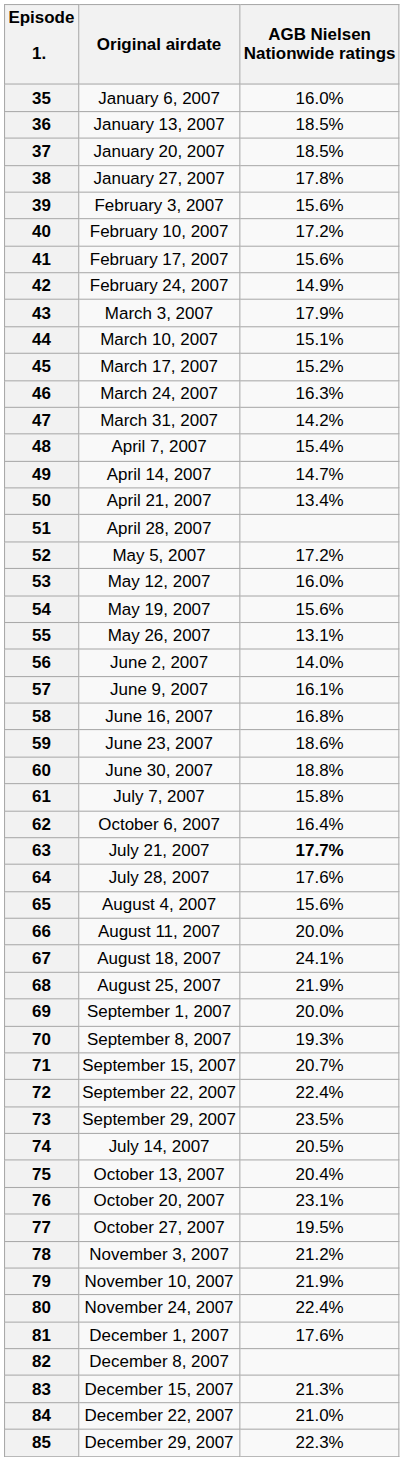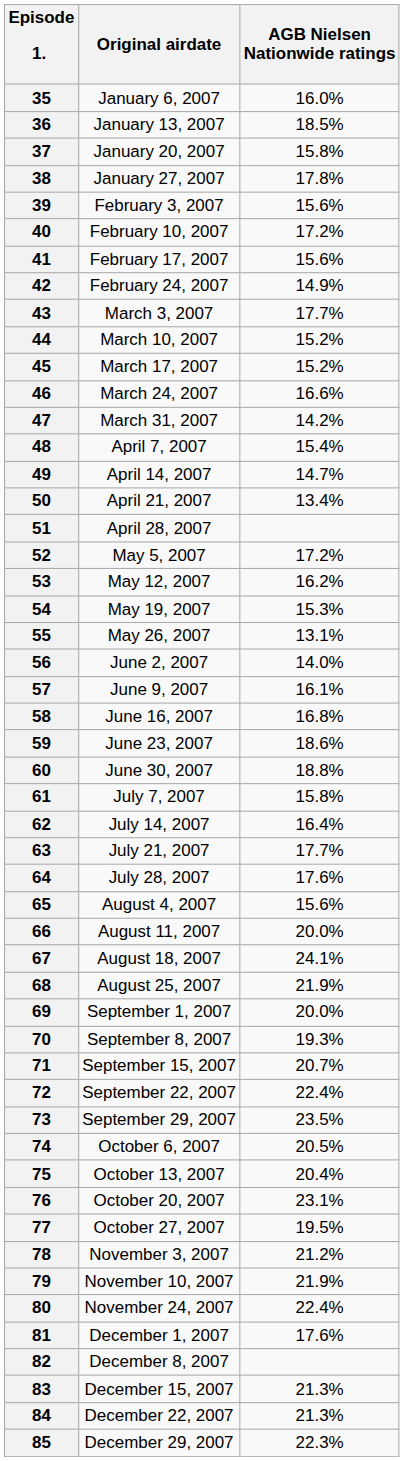(320, 151) 18.5% -> (320, 151) 15.8%
(320, 313) 17.9% -> (320, 313) 17.7%
(320, 339) 15.1% -> (320, 339) 15.2%
(320, 393) 16.3% -> (320, 393) 16.6%
(320, 582) 16.0% -> (320, 582) 16.2%
(320, 608) 15.6% -> (320, 608) 15.3%
(159, 824) October 6, 2007 -> (159, 824) July 14, 2007
(320, 850) bold -> (320, 850) normal
(159, 1146) July 14, 2007 -> (159, 1146) October 6, 2007
(320, 1415) 21.0% -> (320, 1415) 21.3%
